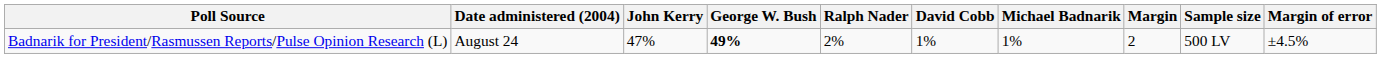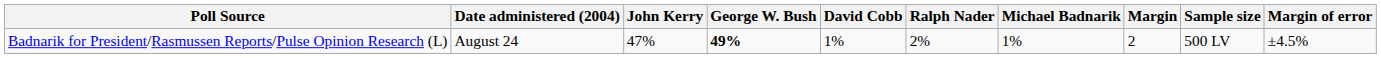columns swapped: (866, 16) <-> (955, 16)
